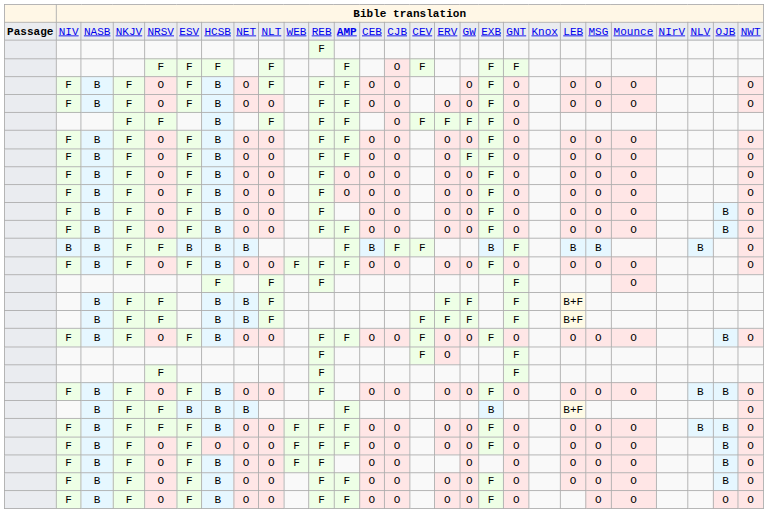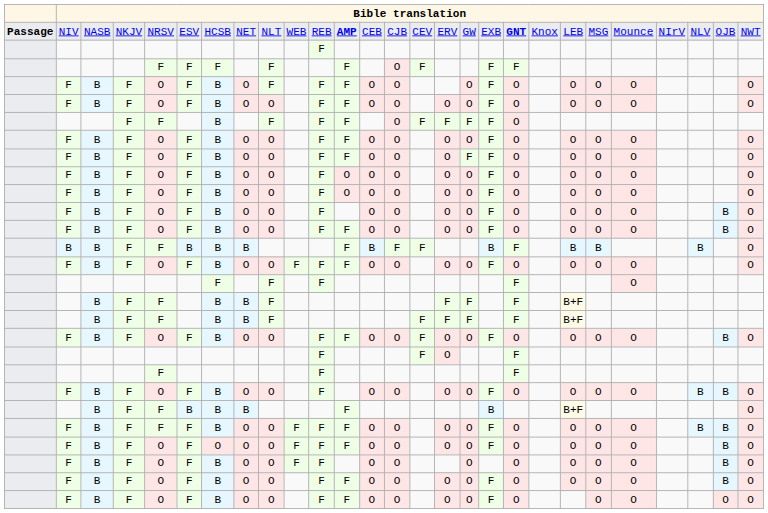(516, 31) normal -> (516, 31) bold
